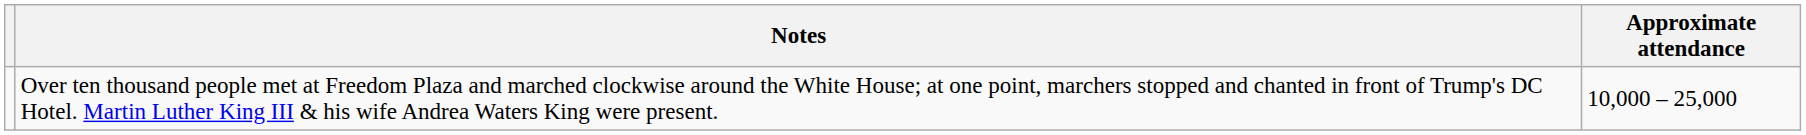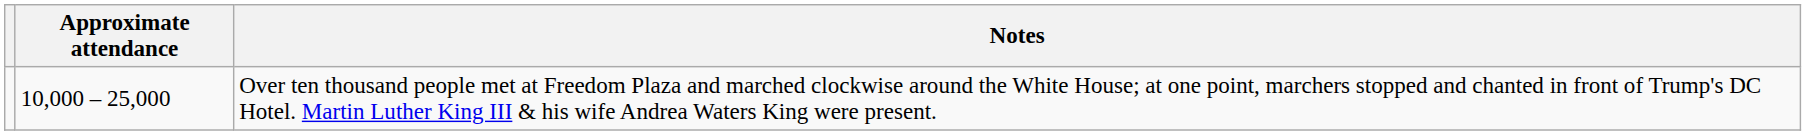columns swapped: (1691, 35) <-> (799, 35)
